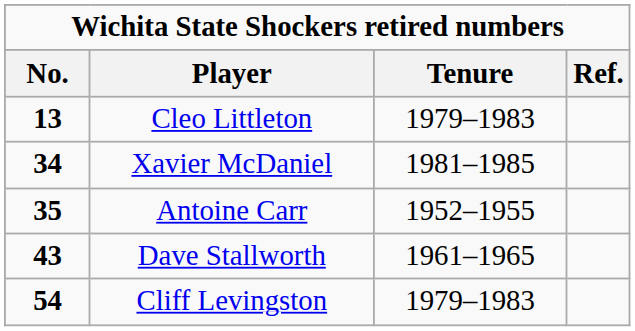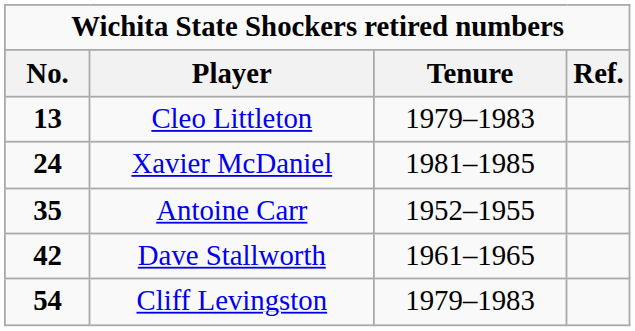(48, 164) 34 -> (48, 164) 24
(48, 255) 43 -> (48, 255) 42
